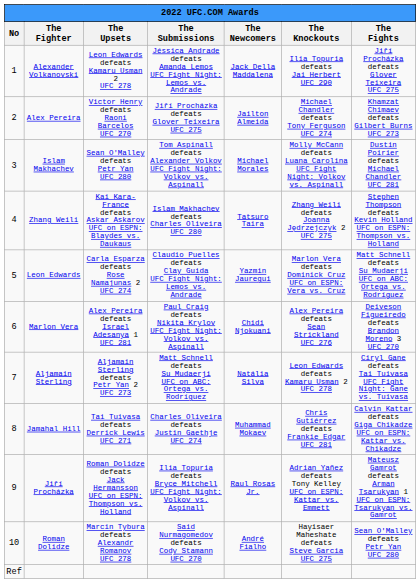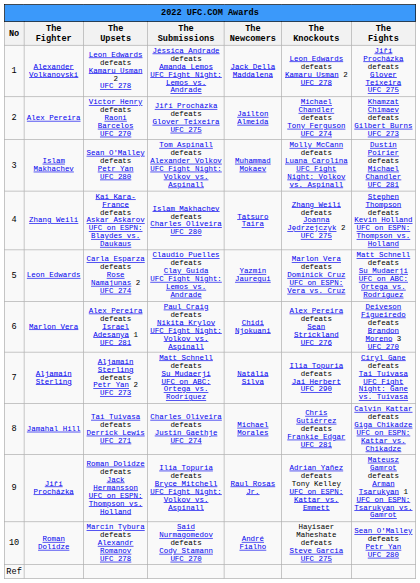(316, 71) Ilia Topuria defeats Jai Herbert UFC 290 -> (316, 71) Leon Edwards defeats Kamaru Usman 2 UFC 278
(253, 165) Michael Morales -> (253, 165) Muhammad Mokaev
(316, 378) Leon Edwards defeats Kamaru Usman 2 UFC 278 -> (316, 378) Ilia Topuria defeats Jai Herbert UFC 290
(253, 429) Muhammad Mokaev -> (253, 429) Michael Morales
